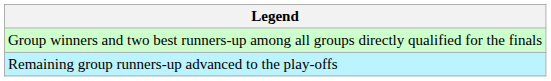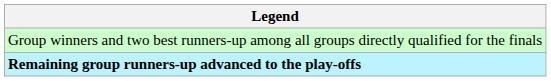(173, 64) normal -> (185, 64) bold
